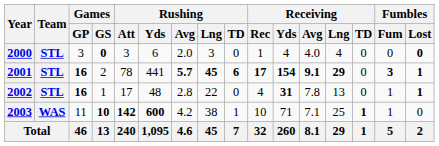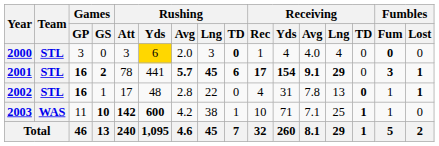(103, 53) bold -> (103, 53) normal
(155, 53) no background -> (155, 53) gold background
(236, 53) normal -> (236, 53) bold
(390, 53) normal -> (390, 53) bold
(420, 53) bold -> (420, 53) normal
(103, 72) normal -> (103, 72) bold
(286, 92) bold -> (286, 92) normal
(364, 92) normal -> (364, 92) bold
